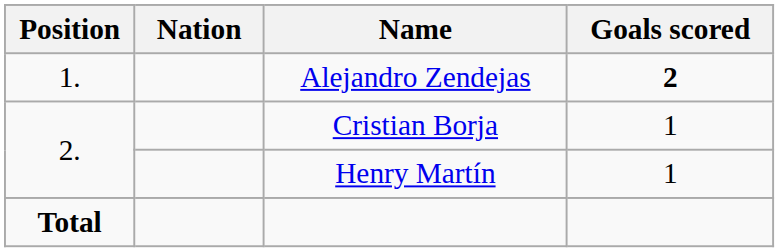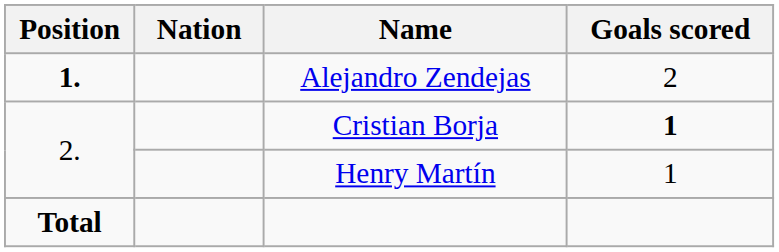(70, 77) normal -> (70, 77) bold
(670, 77) bold -> (670, 77) normal
(670, 125) normal -> (670, 125) bold
